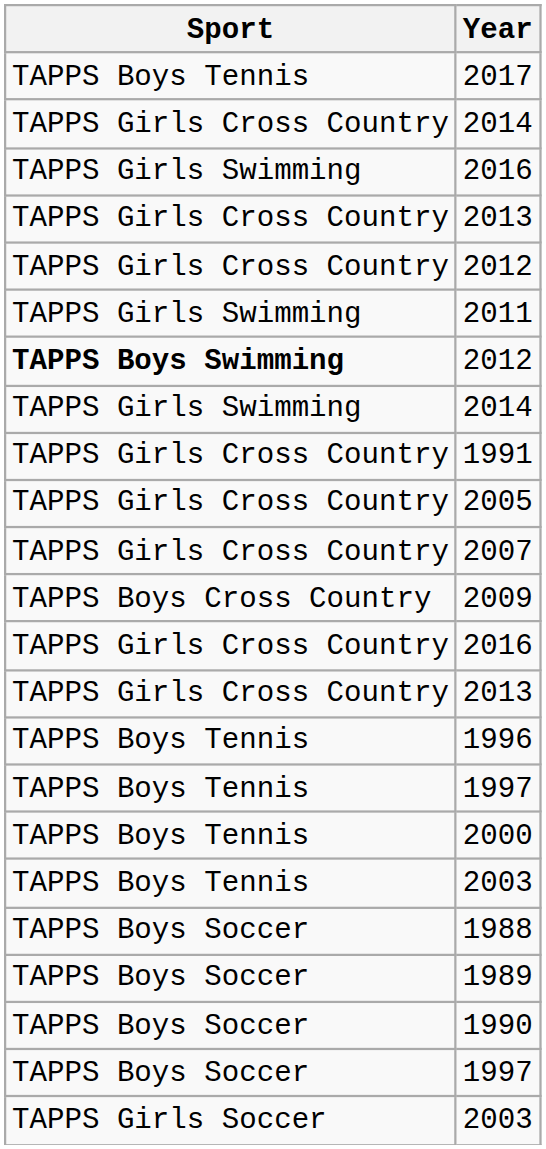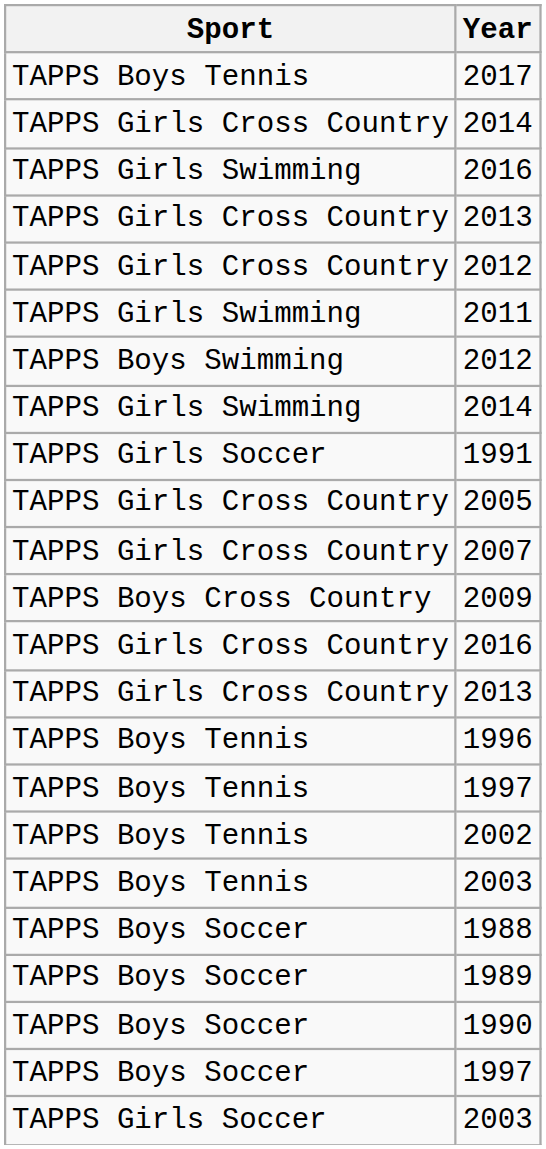(178, 361) bold -> (178, 361) normal
(231, 456) TAPPS Girls Cross Country -> (169, 456) TAPPS Girls Soccer
(498, 836) 2000 -> (498, 836) 2002
